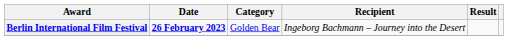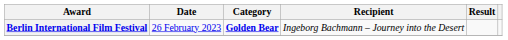(189, 27) bold -> (186, 27) normal
(255, 27) normal -> (252, 27) bold
